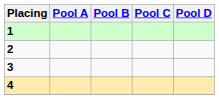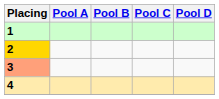(10, 49) no background -> (10, 49) gold background
(10, 67) no background -> (10, 67) lightsalmon background
